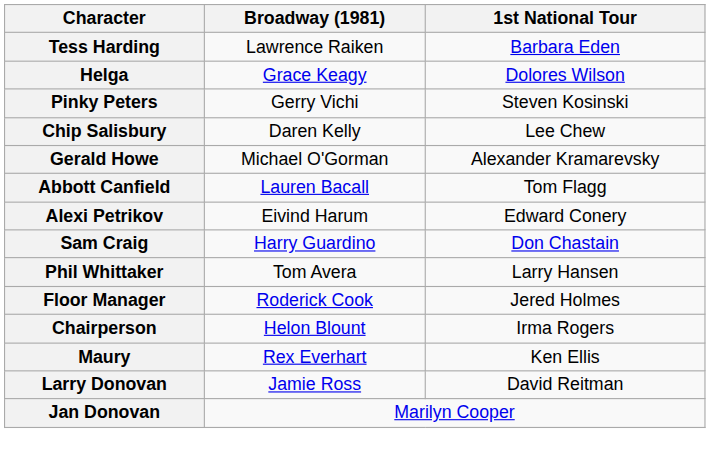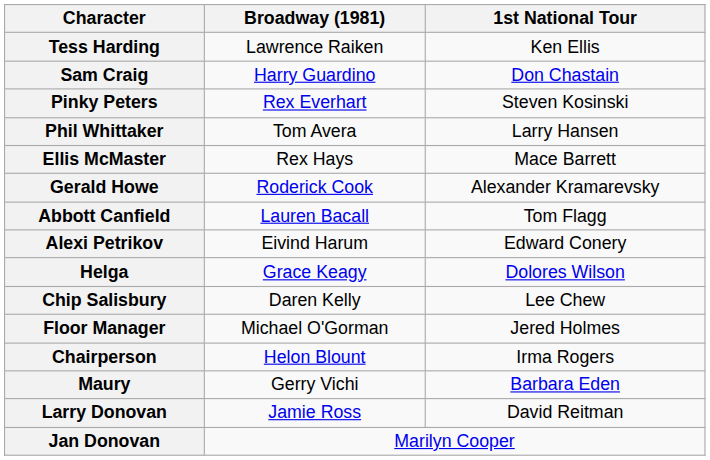(565, 46) Barbara Eden -> (565, 46) Ken Ellis
rows swapped: (104, 243) <-> (104, 74)
(315, 103) Gerry Vichi -> (315, 103) Rex Everhart
rows swapped: (104, 272) <-> (104, 131)
+ row: (104, 159)
(315, 159) Michael O'Gorman -> (315, 187) Roderick Cook
(315, 300) Roderick Cook -> (315, 328) Michael O'Gorman
(315, 356) Rex Everhart -> (315, 384) Gerry Vichi
(565, 356) Ken Ellis -> (565, 384) Barbara Eden
